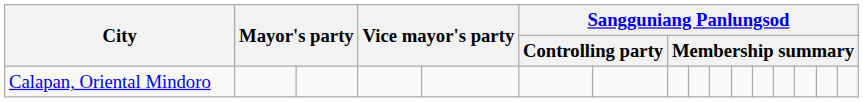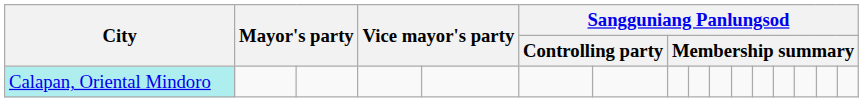(110, 81) no background -> (110, 81) paleturquoise background
